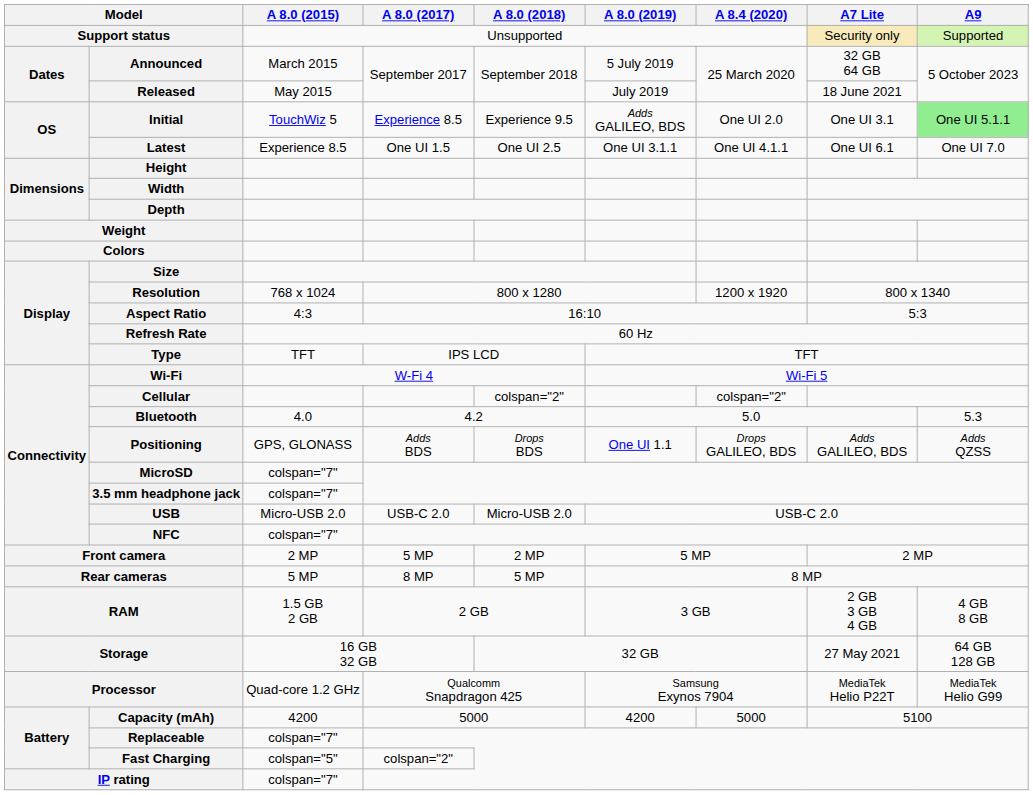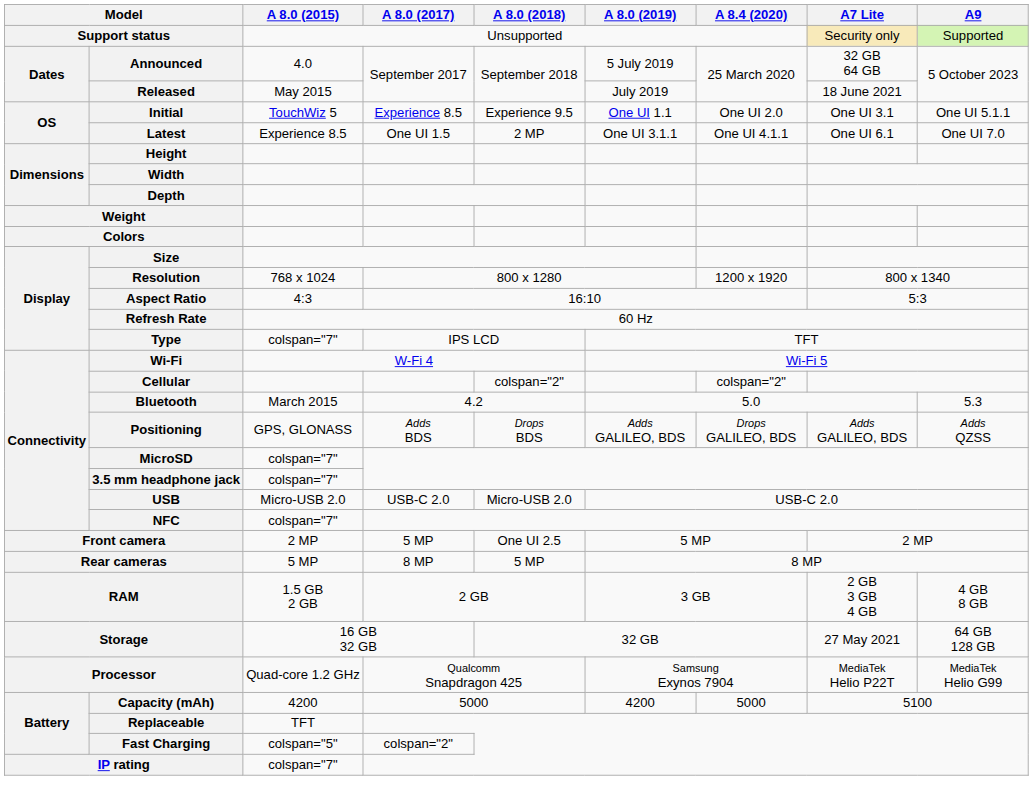(303, 64) March 2015 -> (303, 64) 4.0
(640, 121) Adds GALILEO, BDS -> (640, 113) One UI 1.1
(973, 120) lightgreen background -> (973, 113) no background
(529, 148) One UI 2.5 -> (529, 133) 2 MP
(303, 355) TFT -> (303, 340) colspan="7"
(303, 417) 4.0 -> (303, 402) March 2015
(640, 445) One UI 1.1 -> (640, 431) Adds GALILEO, BDS
(529, 556) 2 MP -> (529, 541) One UI 2.5
(303, 738) colspan="7" -> (303, 724) TFT
